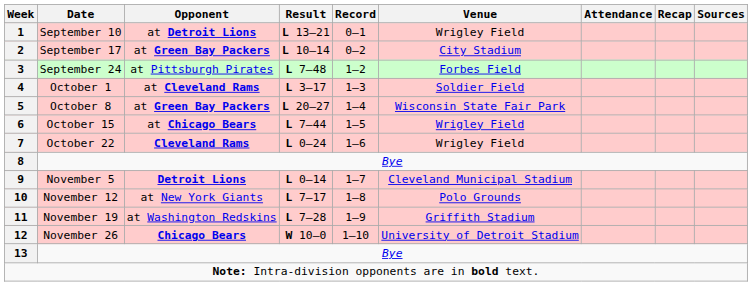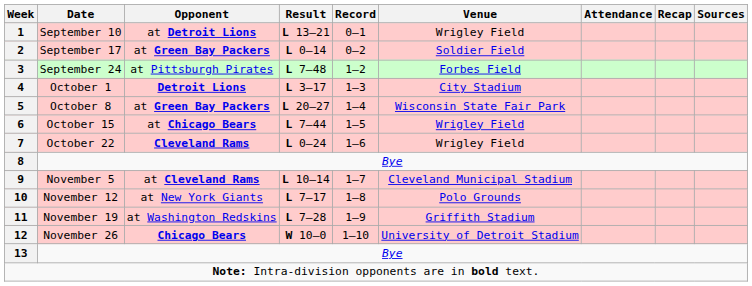(306, 51) L 10–14 -> (306, 51) L 0–14
(480, 51) City Stadium -> (480, 51) Soldier Field
(202, 87) at Cleveland Rams -> (202, 87) Detroit Lions
(480, 87) Soldier Field -> (480, 87) City Stadium
(202, 180) Detroit Lions -> (202, 180) at Cleveland Rams
(306, 180) L 0–14 -> (306, 180) L 10–14
